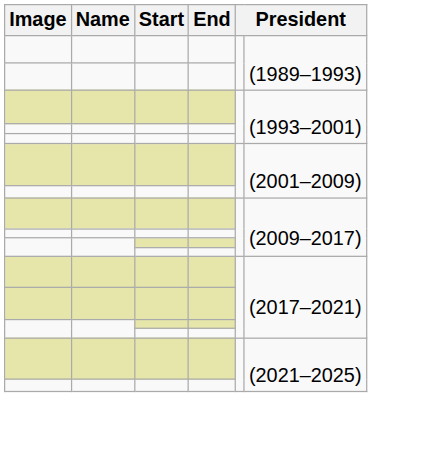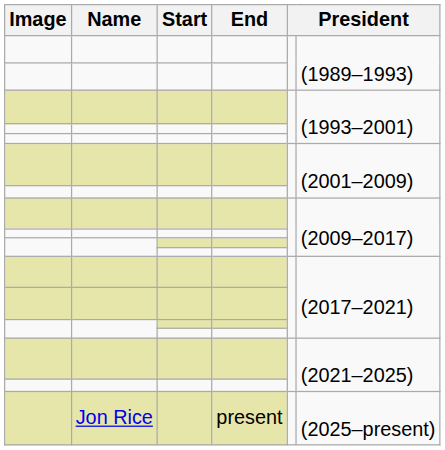+ row: (114, 418)
